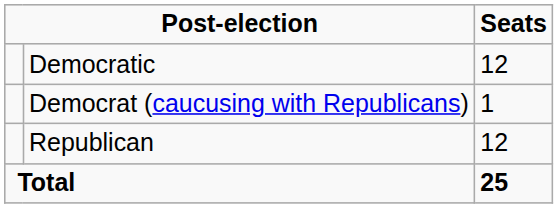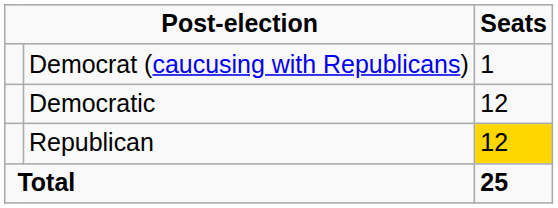rows swapped: (92, 63) <-> (249, 103)
(494, 143) no background -> (494, 143) gold background
